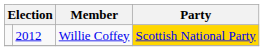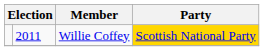(28, 35) 2012 -> (28, 35) 2011
